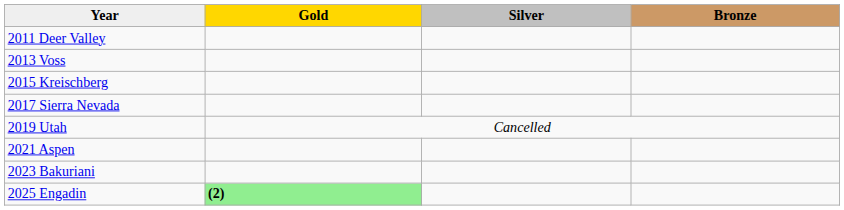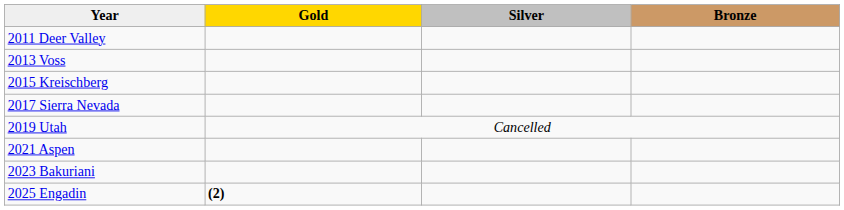(216, 194) lightgreen background -> (216, 194) no background
